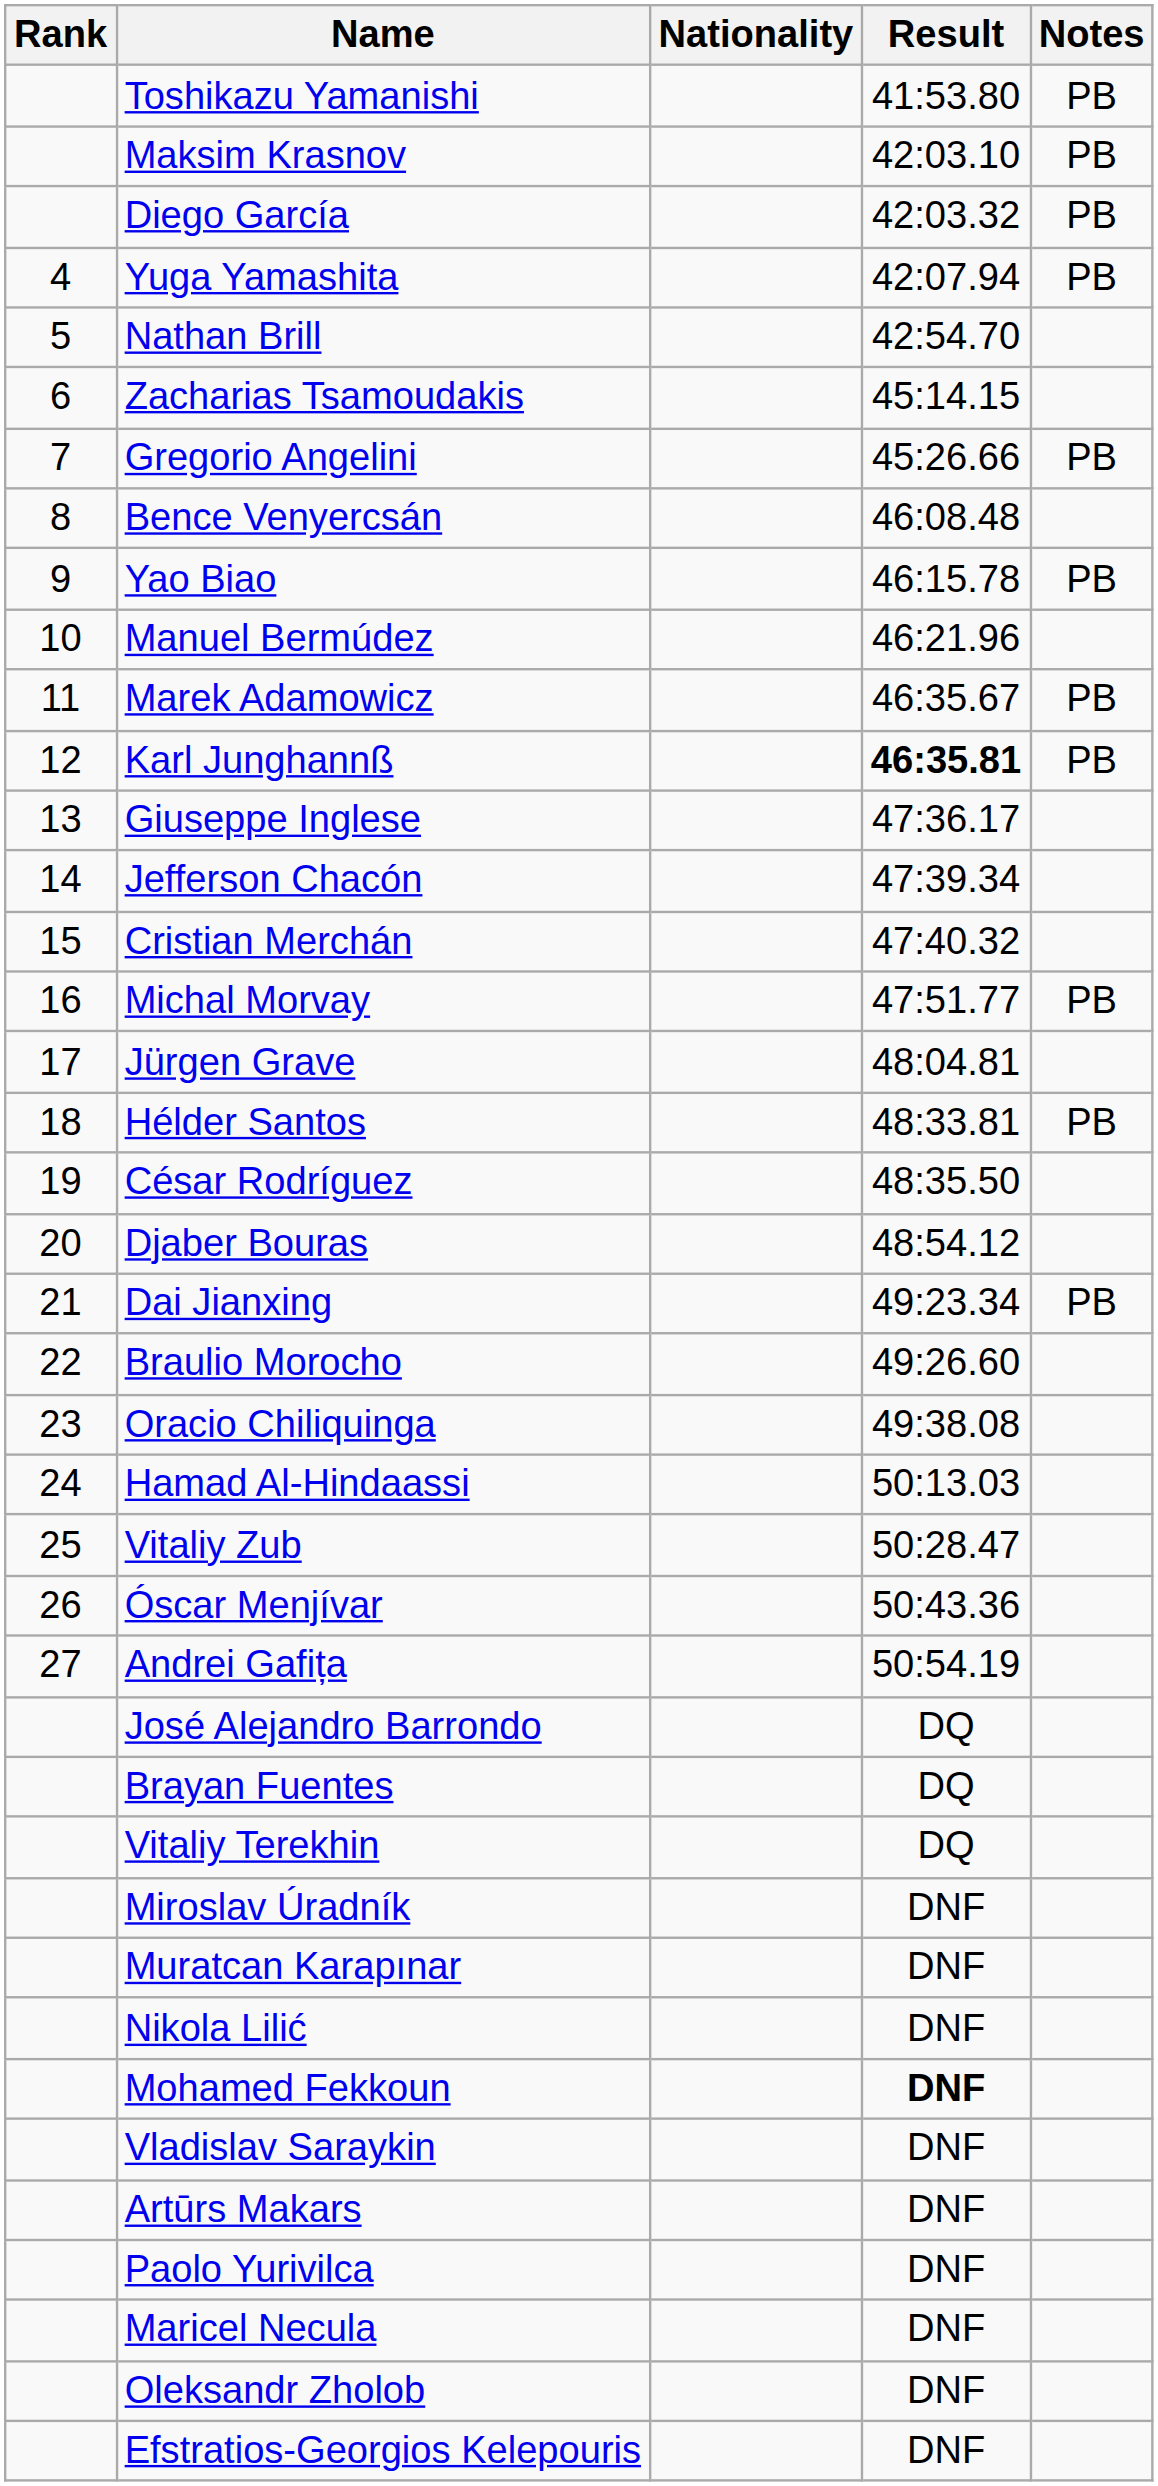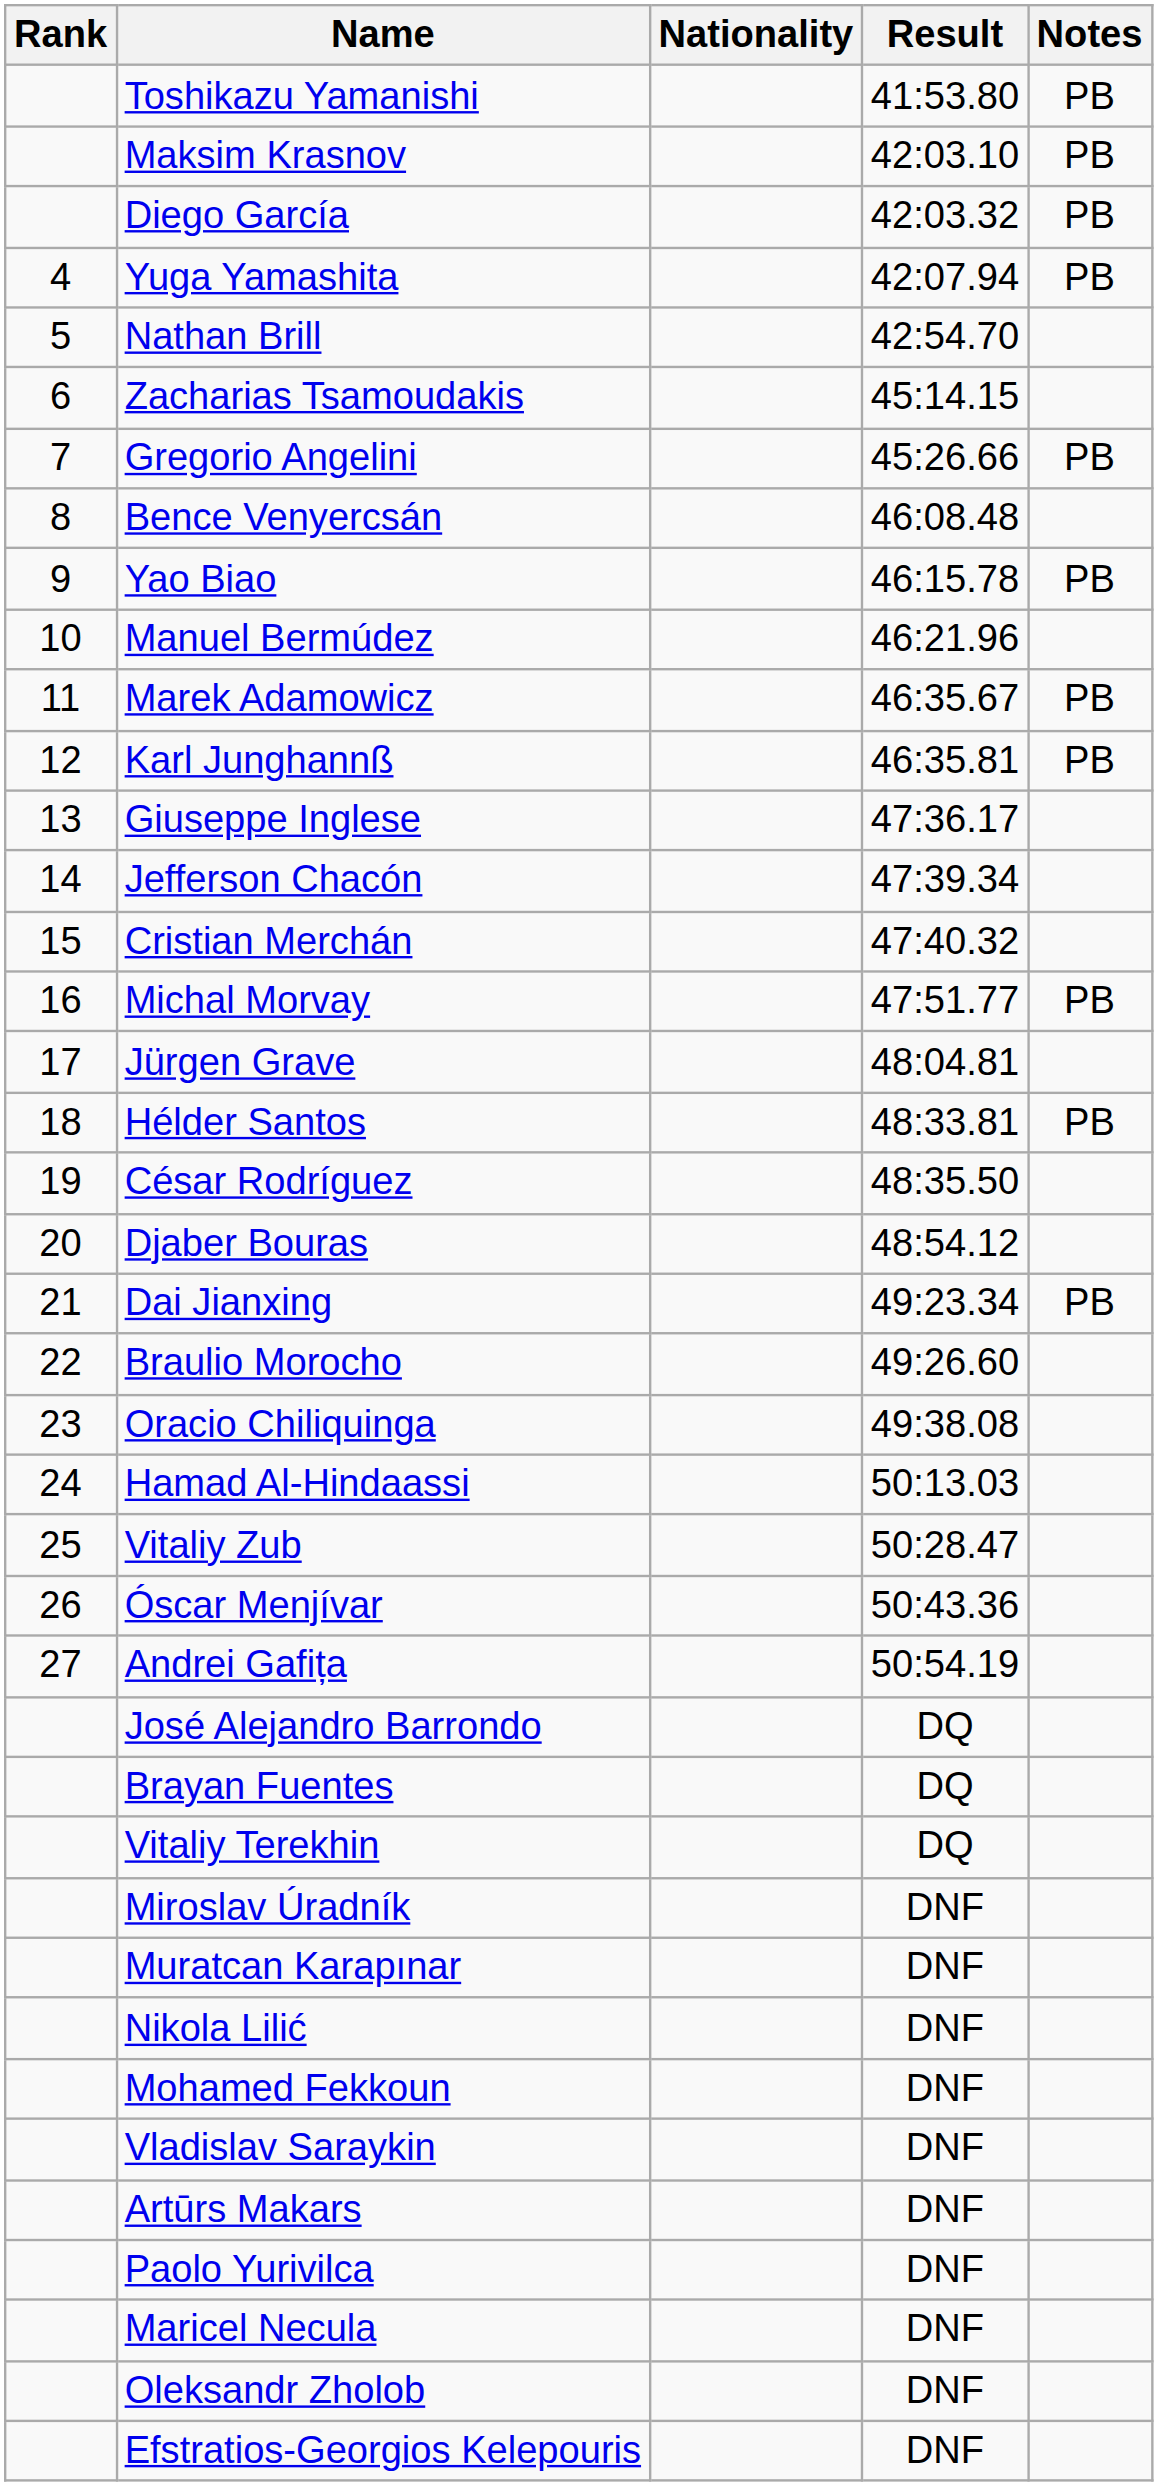(946, 759) bold -> (945, 759) normal
(946, 2088) bold -> (945, 2088) normal
